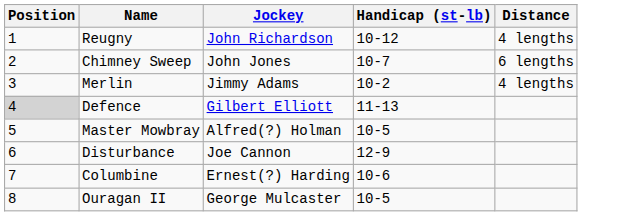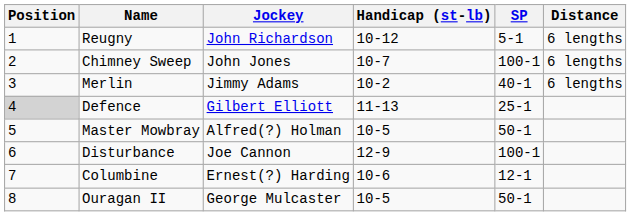+ column: (519, 16)
(536, 39) 4 lengths -> (585, 39) 6 lengths
(536, 85) 4 lengths -> (585, 85) 6 lengths
